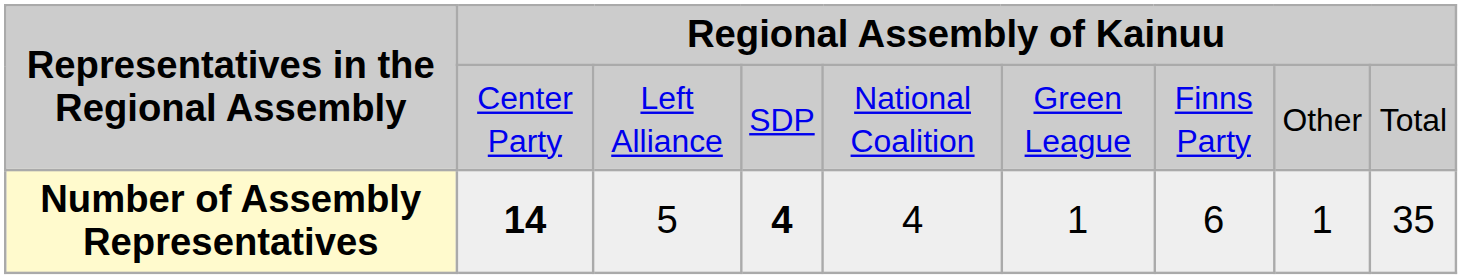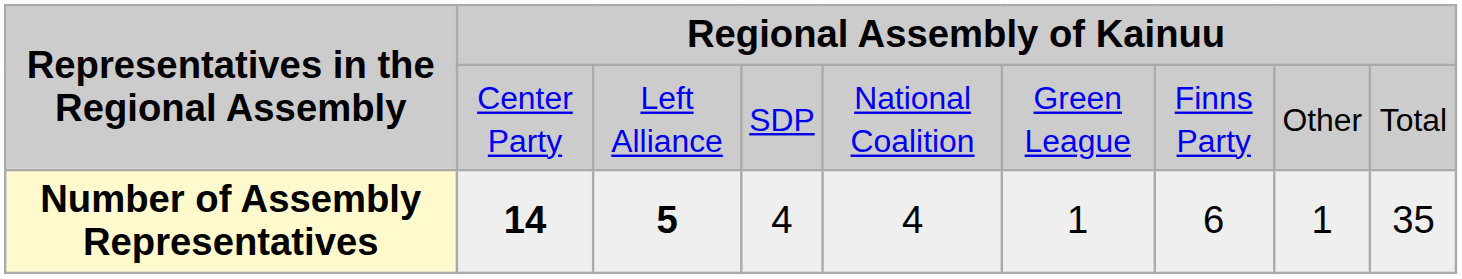(667, 220) normal -> (667, 220) bold
(782, 220) bold -> (782, 220) normal
